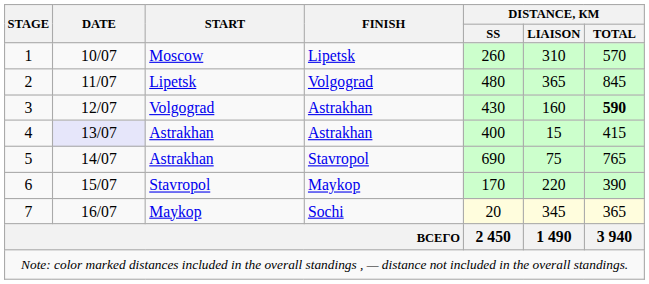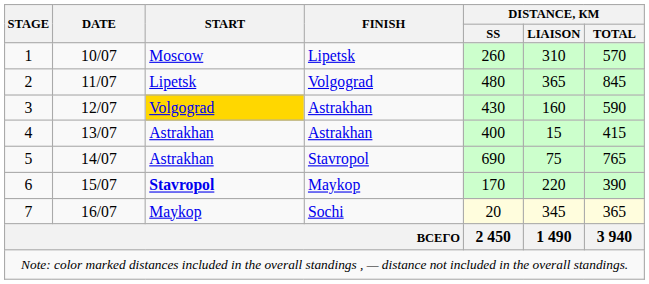(182, 107) no background -> (182, 107) gold background
(614, 107) bold -> (614, 107) normal
(99, 133) lavender background -> (99, 133) no background
(180, 185) normal -> (182, 185) bold
